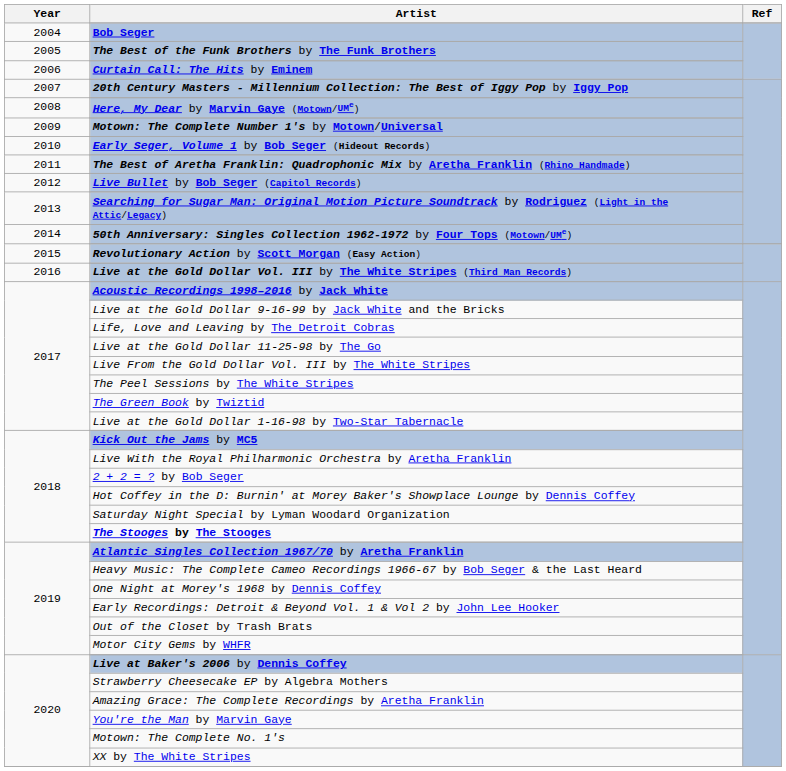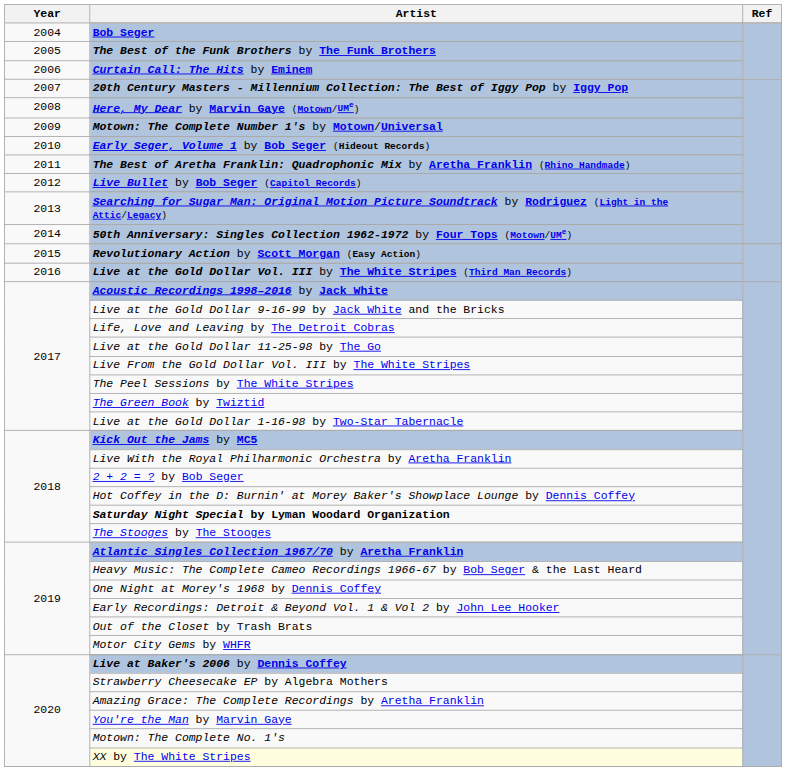(271, 515) normal -> (271, 515) bold
(182, 533) bold -> (182, 533) normal
(172, 757) no background -> (172, 757) lightyellow background
